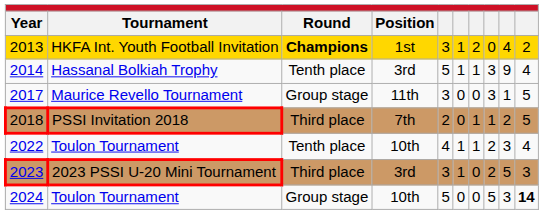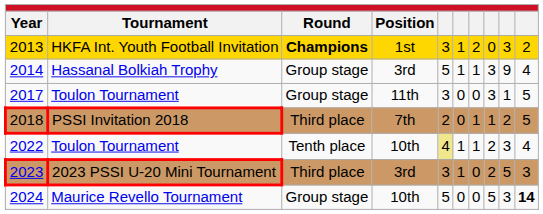(507, 47) 4 -> (507, 47) 3
(327, 71) Tenth place -> (327, 71) Group stage
(147, 94) Maurice Revello Tournament -> (115, 94) Toulon Tournament
(446, 146) no background -> (446, 146) khaki background
(115, 197) Toulon Tournament -> (147, 197) Maurice Revello Tournament
